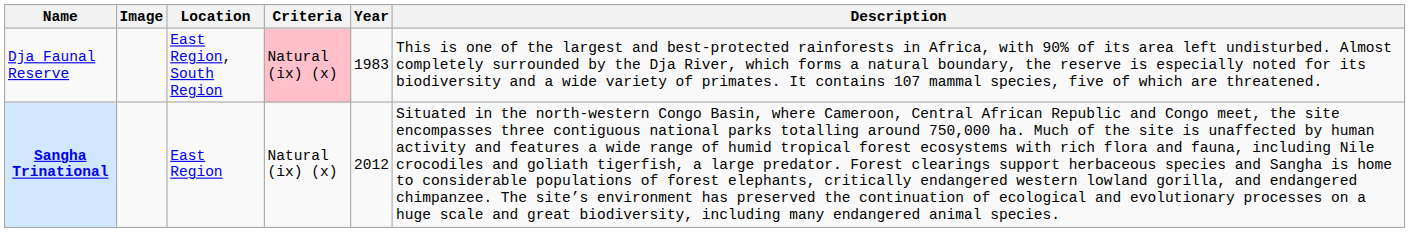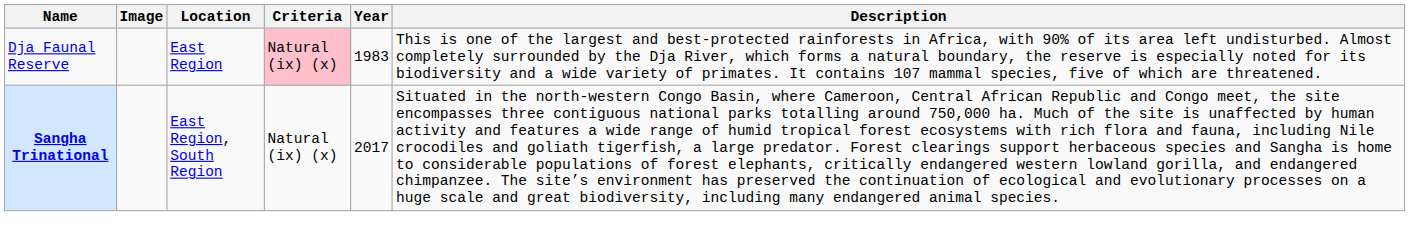(201, 65) East Region, South Region -> (196, 57) East Region
(196, 165) East Region -> (201, 148) East Region, South Region
(372, 165) 2012 -> (372, 148) 2017
